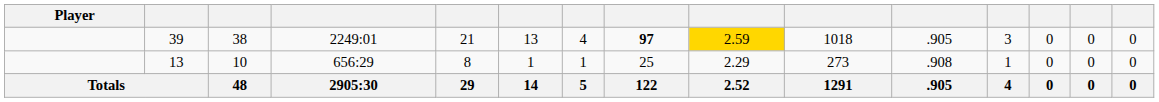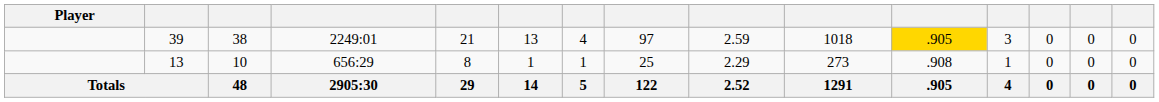(646, 39) bold -> (646, 39) normal
(737, 39) gold background -> (737, 39) no background
(939, 39) no background -> (939, 39) gold background
